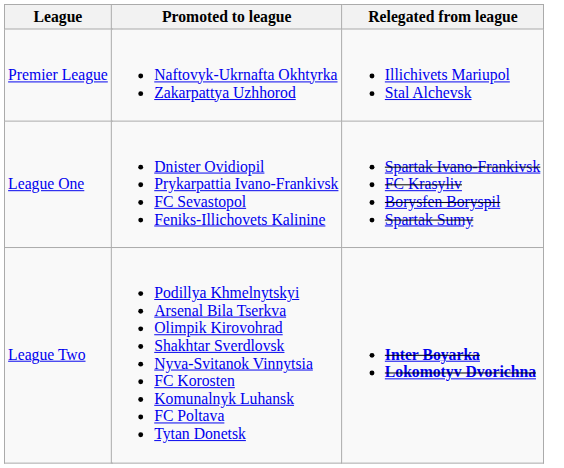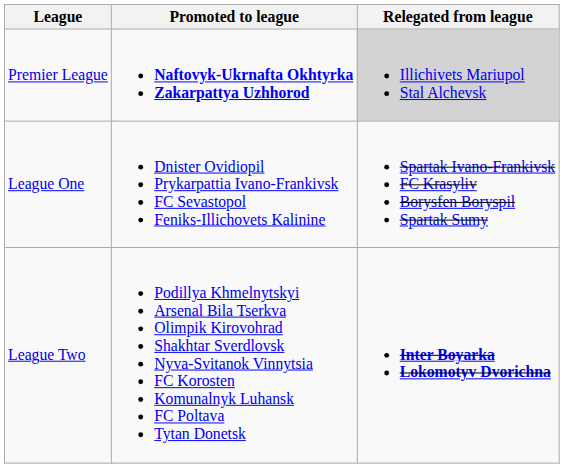(227, 84) normal -> (234, 84) bold
(443, 84) no background -> (458, 84) lightgrey background
